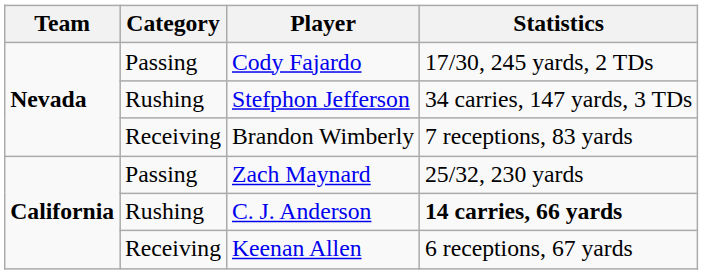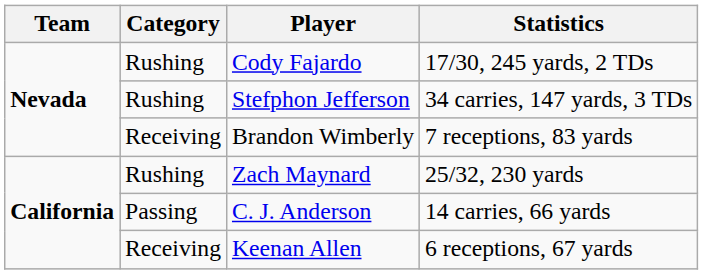(161, 61) Passing -> (165, 61) Rushing
(161, 174) Passing -> (165, 174) Rushing
(165, 211) Rushing -> (161, 211) Passing
(524, 211) bold -> (518, 211) normal
